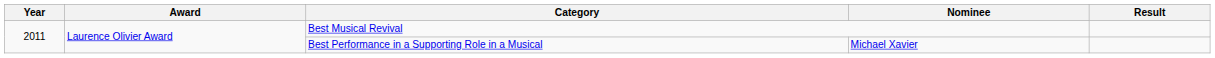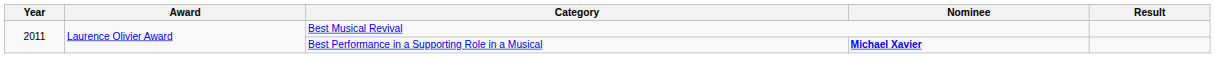(884, 45) normal -> (886, 45) bold
